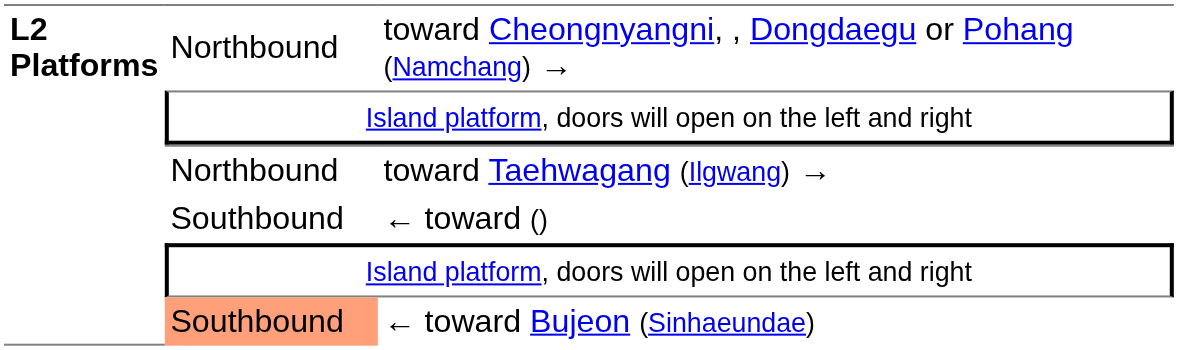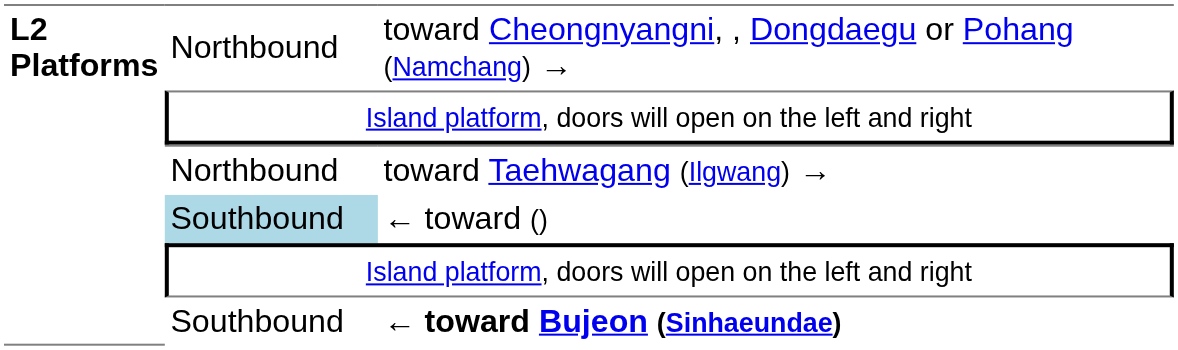(257, 218) no background -> (257, 218) lightblue background
(257, 321) lightsalmon background -> (257, 321) no background
(599, 321) normal -> (612, 321) bold
